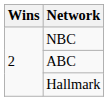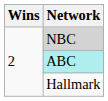(61, 38) no background -> (61, 38) lightgrey background
(61, 61) no background -> (61, 61) paleturquoise background
